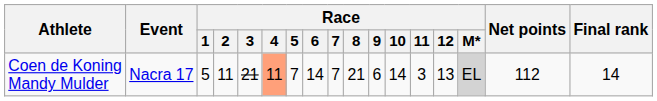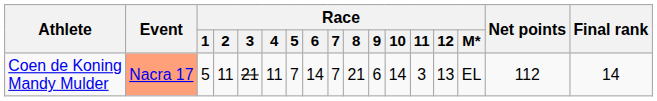(161, 75) no background -> (161, 75) lightsalmon background
(274, 75) lightsalmon background -> (274, 75) no background
(472, 75) lightgrey background -> (472, 75) no background
